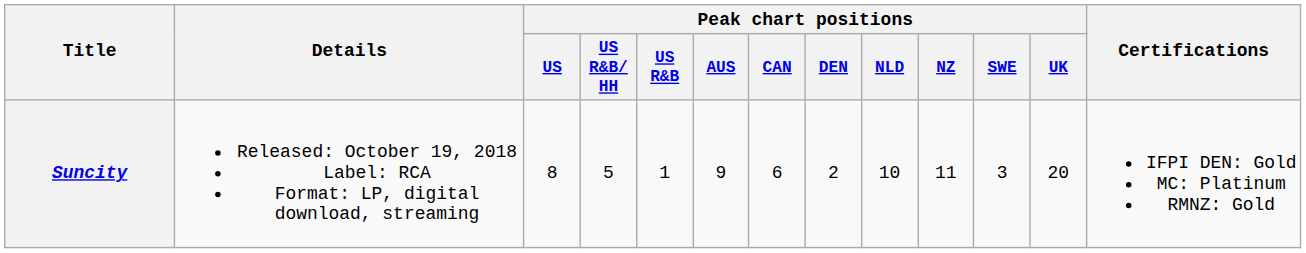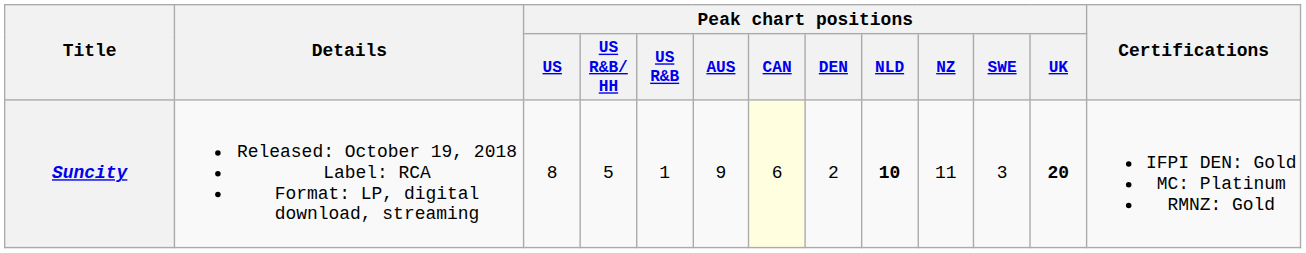(777, 174) no background -> (777, 174) lightyellow background
(890, 174) normal -> (890, 174) bold
(1058, 174) normal -> (1058, 174) bold
